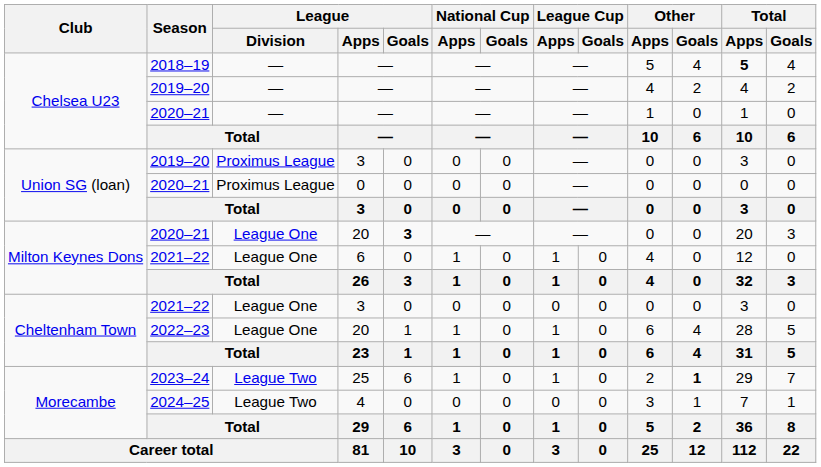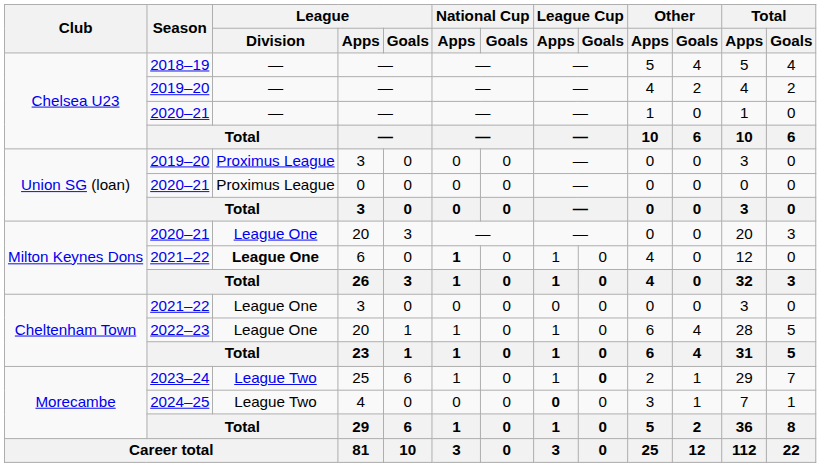(744, 64) bold -> (744, 64) normal
(408, 233) bold -> (408, 233) normal
(275, 257) normal -> (275, 257) bold
(456, 257) normal -> (456, 257) bold
(603, 378) normal -> (603, 378) bold
(697, 378) bold -> (697, 378) normal
(556, 402) normal -> (556, 402) bold
